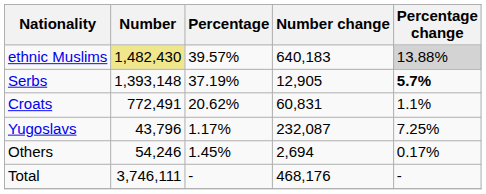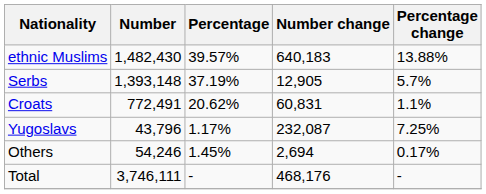(148, 57) khaki background -> (148, 57) no background
(422, 57) lightgrey background -> (422, 57) no background
(414, 81) bold -> (414, 81) normal
